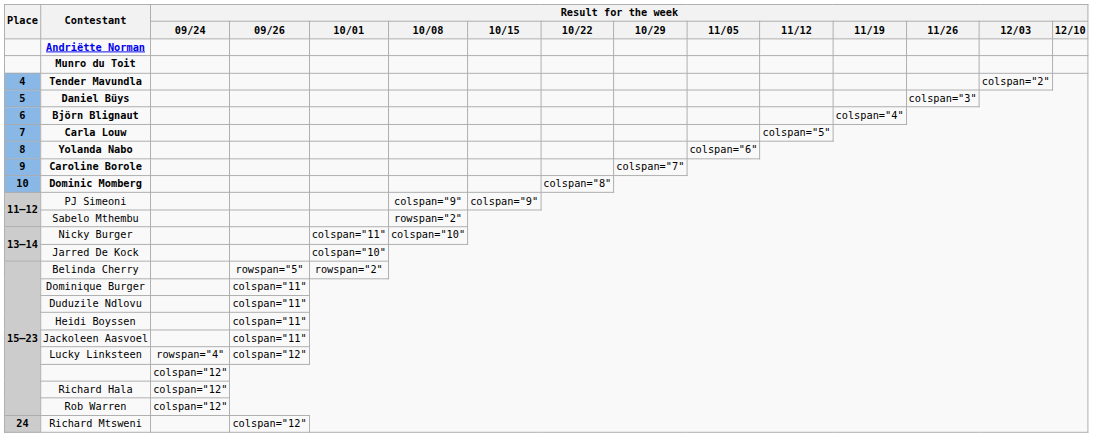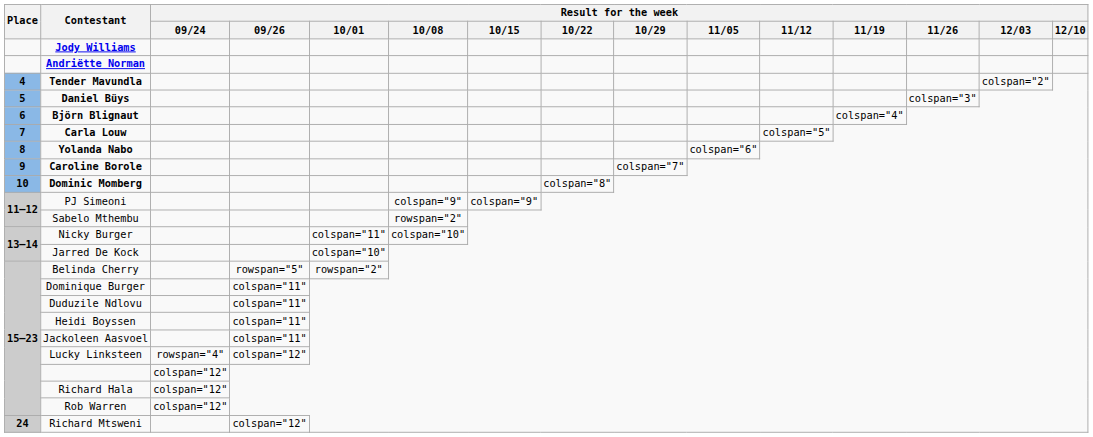+ row: (96, 47)
- row: (96, 64)
